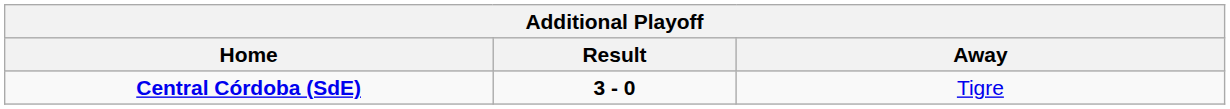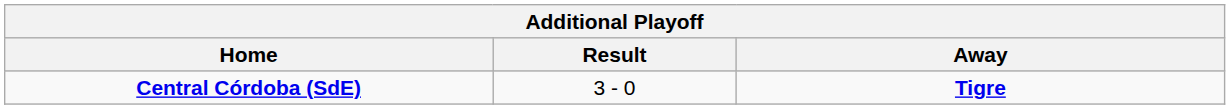(614, 88) bold -> (614, 88) normal
(980, 88) normal -> (980, 88) bold
